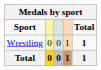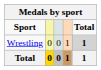(84, 42) no background -> (84, 42) lightgrey background
